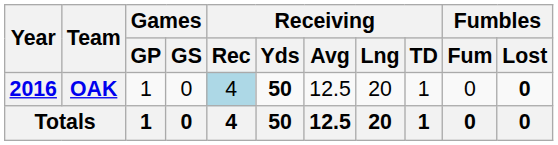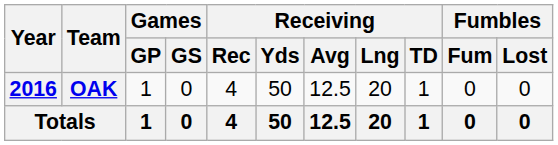(231, 88) lightblue background -> (231, 88) no background
(280, 88) bold -> (280, 88) normal
(525, 88) bold -> (525, 88) normal
